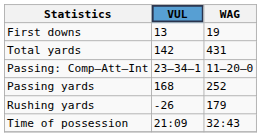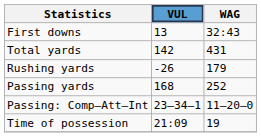(213, 32) 19 -> (223, 32) 32:43
rows swapped: (51, 105) <-> (78, 68)
(223, 123) 32:43 -> (213, 123) 19
